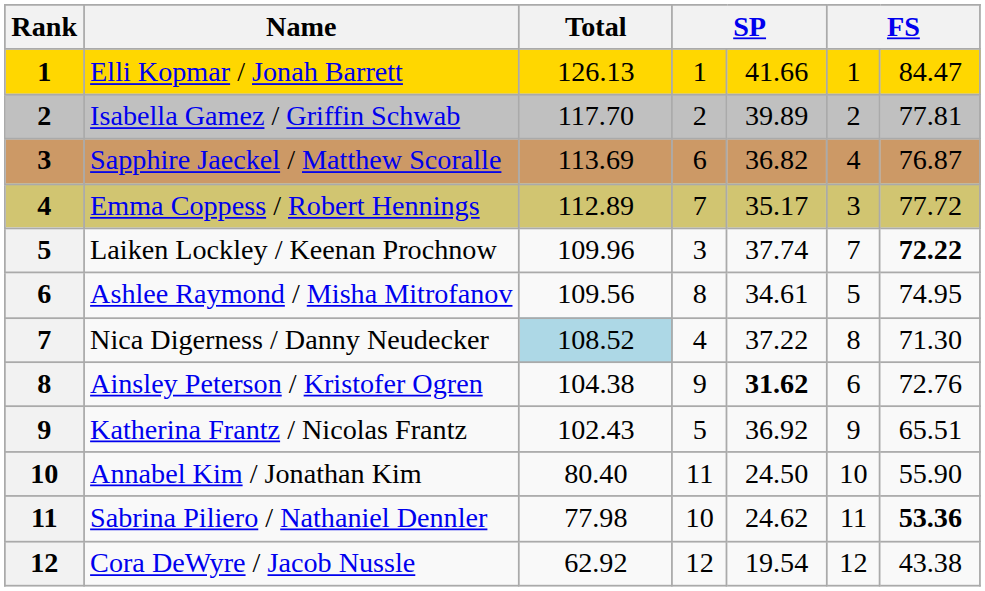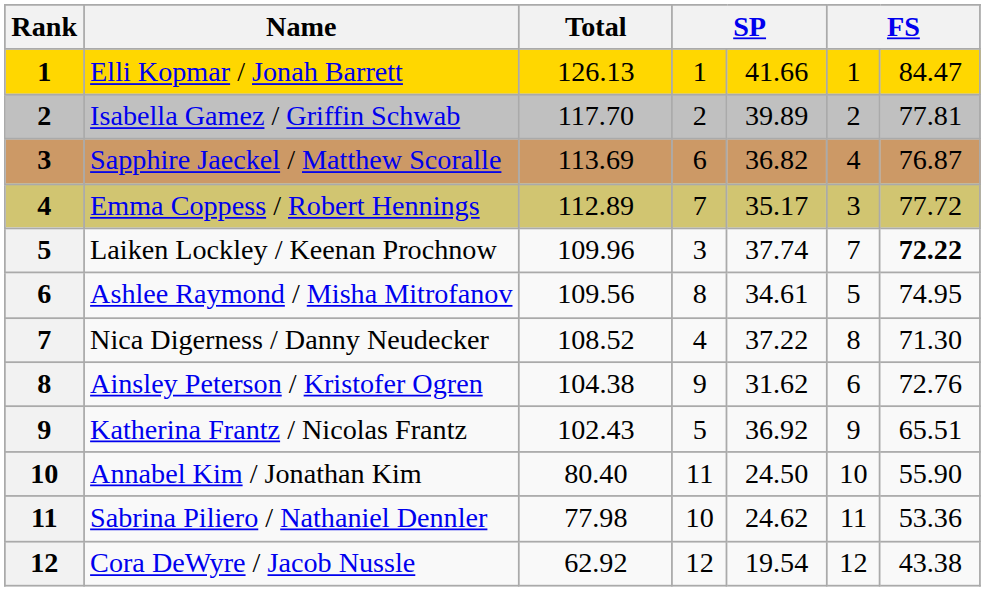(596, 339) lightblue background -> (596, 339) no background
(777, 384) bold -> (777, 384) normal
(930, 518) bold -> (930, 518) normal
